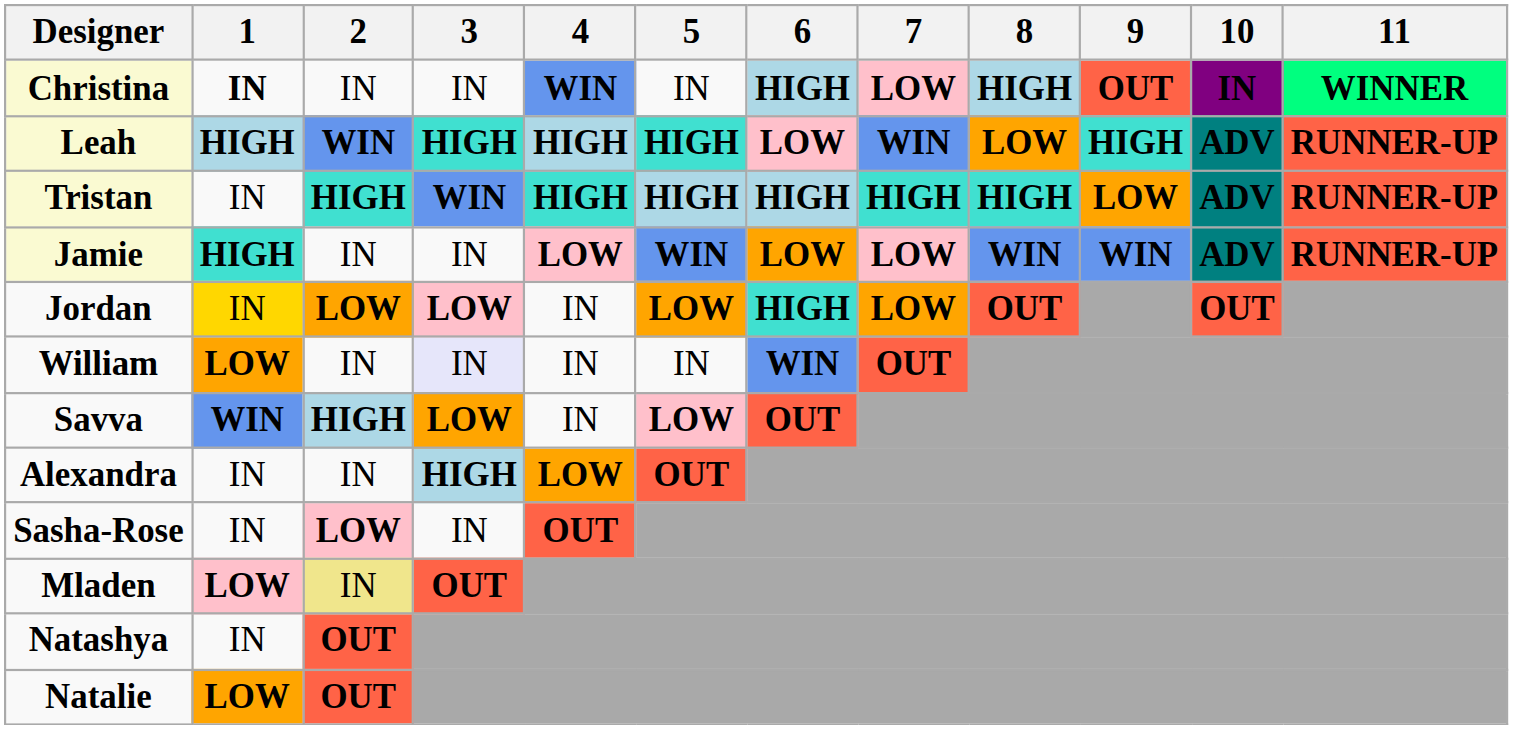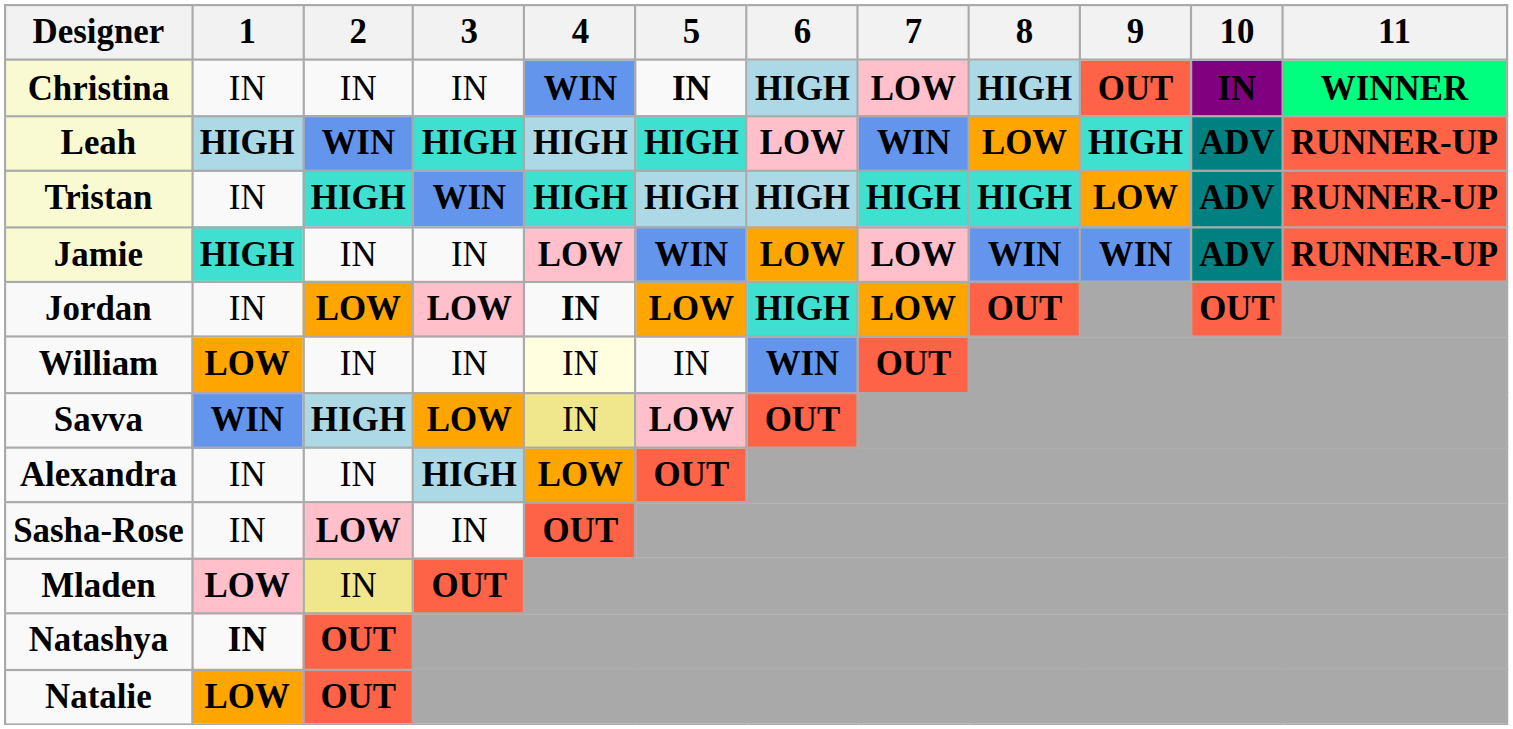(247, 87) bold -> (247, 87) normal
(691, 87) normal -> (691, 87) bold
(247, 308) gold background -> (247, 308) no background
(580, 308) normal -> (580, 308) bold
(469, 364) lavender background -> (469, 364) no background
(580, 364) no background -> (580, 364) lightyellow background
(580, 419) no background -> (580, 419) khaki background
(247, 640) normal -> (247, 640) bold
